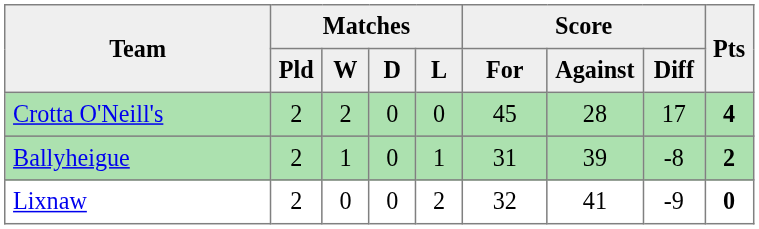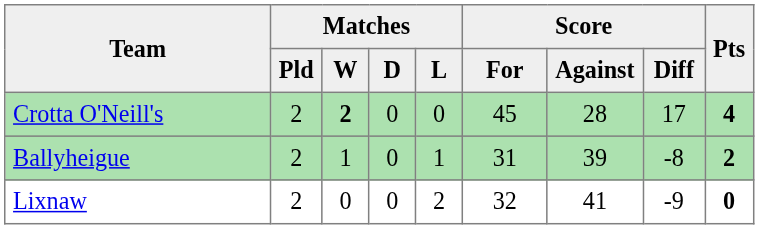(345, 113) normal -> (345, 113) bold
